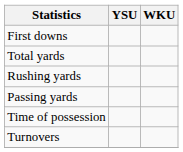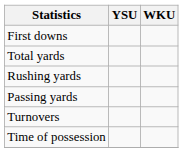rows swapped: (33, 137) <-> (57, 116)
